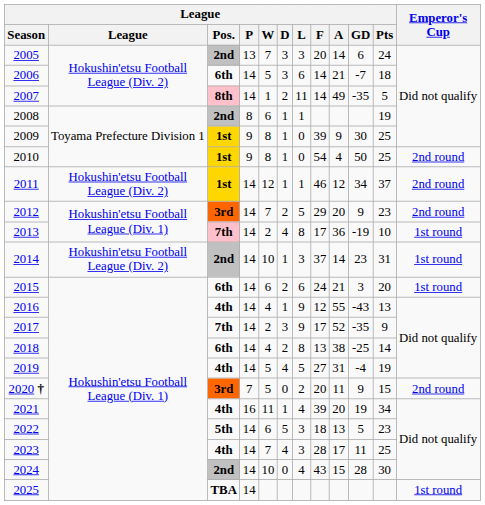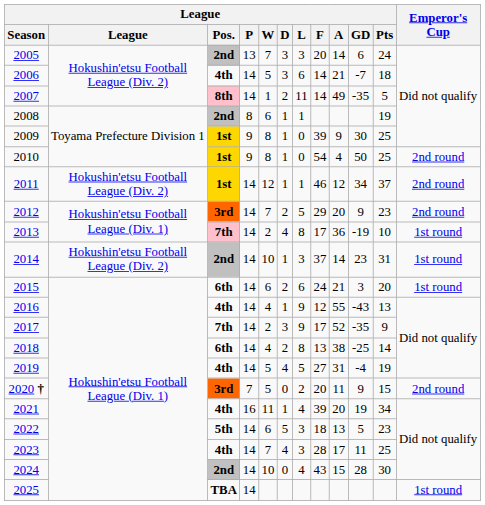(224, 75) 6th -> (224, 75) 4th
